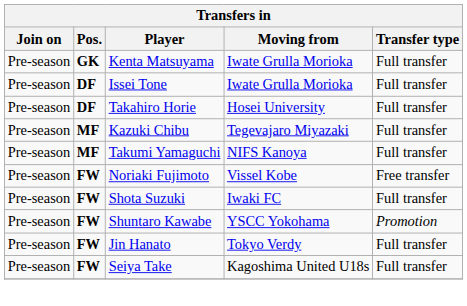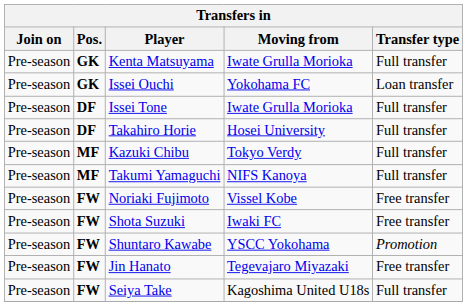+ row: (141, 84)
(288, 130) Tegevajaro Miyazaki -> (264, 152) Tokyo Verdy
(411, 198) Full transfer -> (413, 221) Free transfer
(264, 244) Tokyo Verdy -> (288, 267) Tegevajaro Miyazaki
(411, 244) Full transfer -> (413, 267) Free transfer
